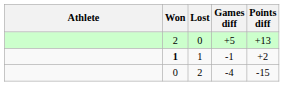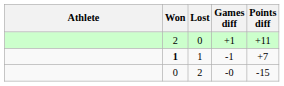(229, 40) +5 -> (229, 40) +1
(263, 40) +13 -> (263, 40) +11
(263, 56) +2 -> (263, 56) +7
(229, 72) -4 -> (229, 72) -0
